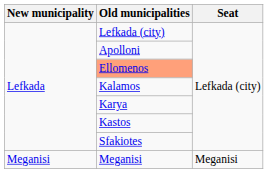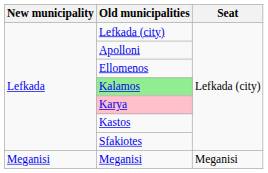(124, 68) lightsalmon background -> (124, 68) no background
(120, 86) no background -> (120, 86) lightgreen background
(113, 104) no background -> (113, 104) pink background
